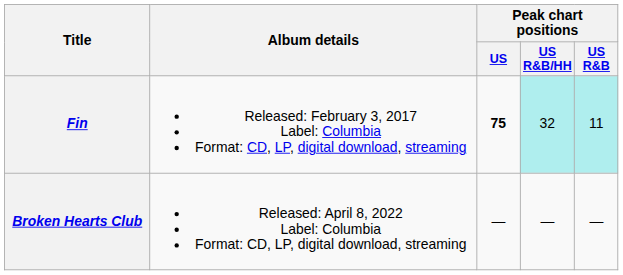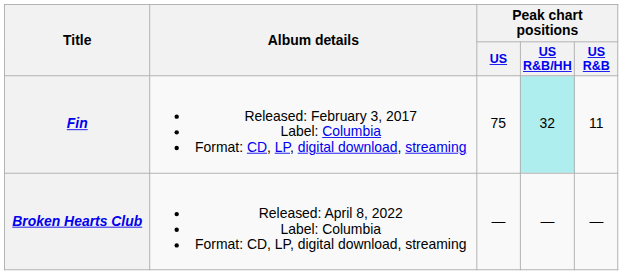(498, 124) bold -> (498, 124) normal
(596, 124) paleturquoise background -> (596, 124) no background
